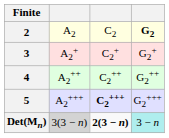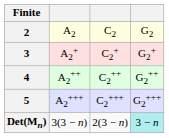(148, 32) bold -> (147, 32) normal
(110, 100) bold -> (110, 100) normal
(69, 122) lightgrey background -> (69, 122) no background
(110, 122) bold -> (110, 122) normal
